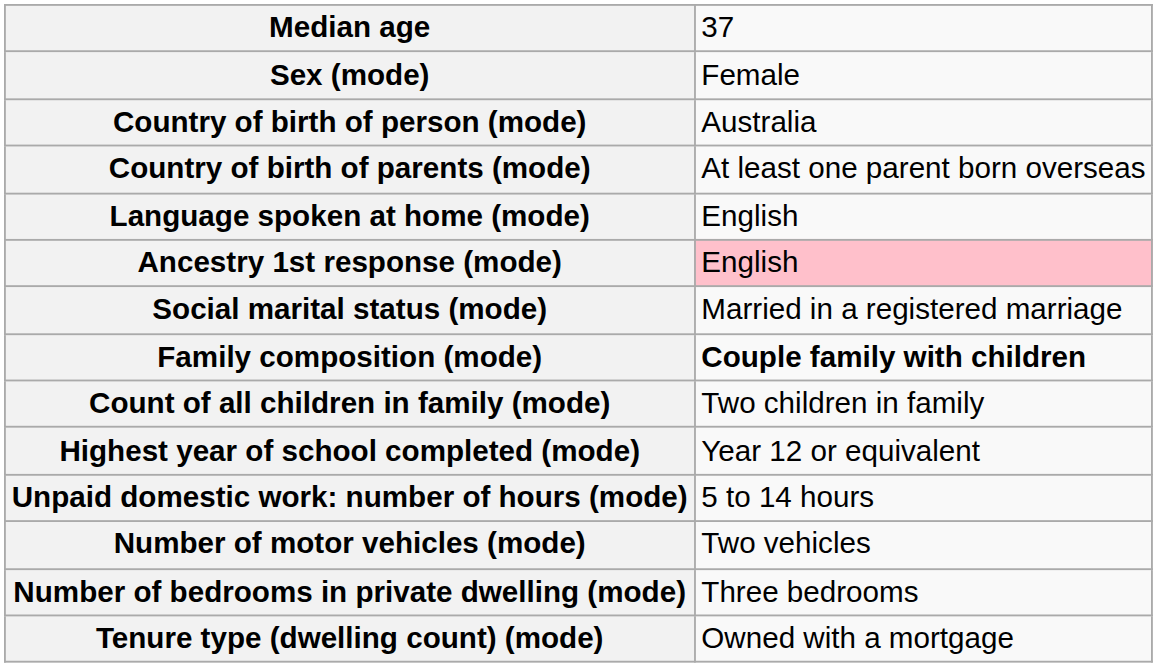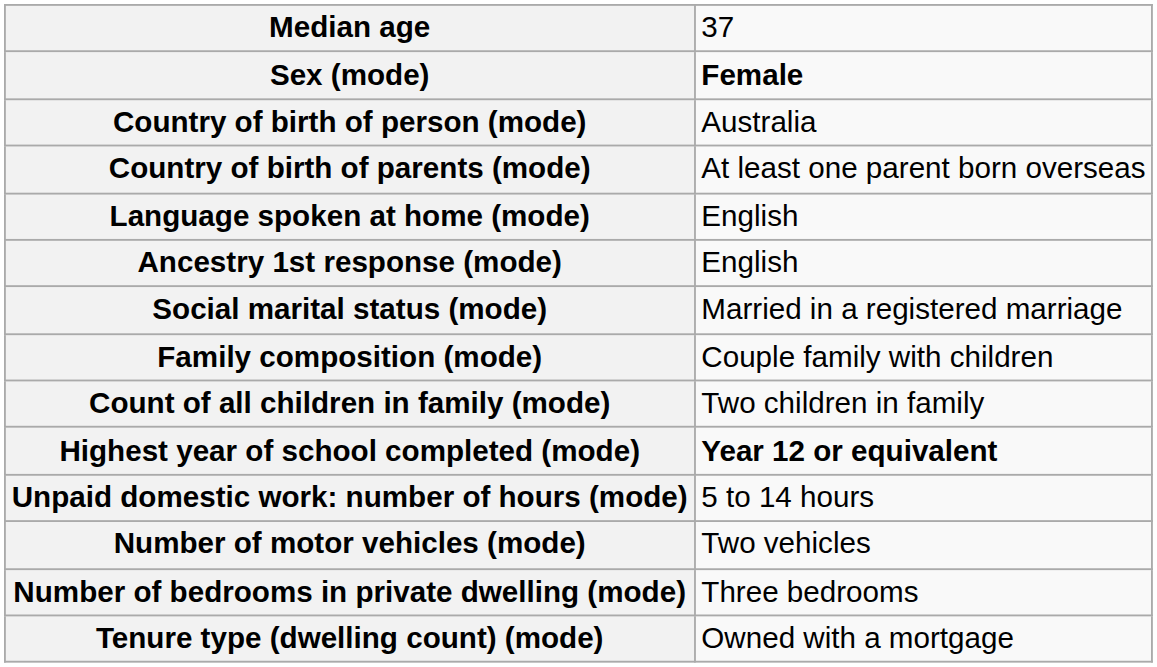(751, 74) normal -> (752, 74) bold
(750, 262) pink background -> (750, 262) no background
(894, 356) bold -> (877, 356) normal
(841, 450) normal -> (849, 450) bold
